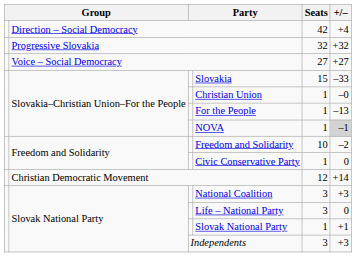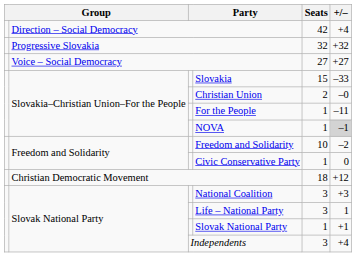(325, 95) 1 -> (325, 95) 2
(341, 111) –13 -> (341, 111) –11
(323, 177) 12 -> (323, 177) 18
(341, 177) +14 -> (341, 177) +12
(346, 210) 0 -> (346, 210) 1
(343, 243) +3 -> (343, 243) +4
